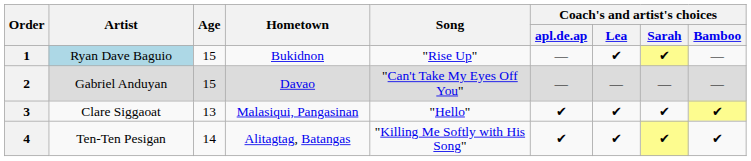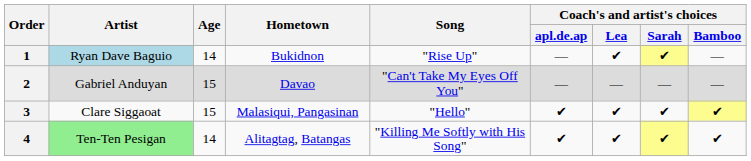(209, 56) 15 -> (209, 56) 14
(209, 111) 13 -> (209, 111) 15
(121, 138) no background -> (121, 138) lightgreen background
